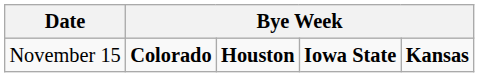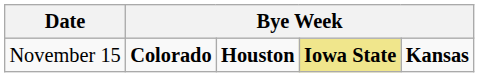(350, 55) no background -> (350, 55) khaki background
